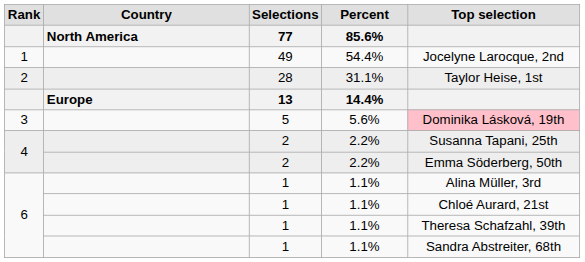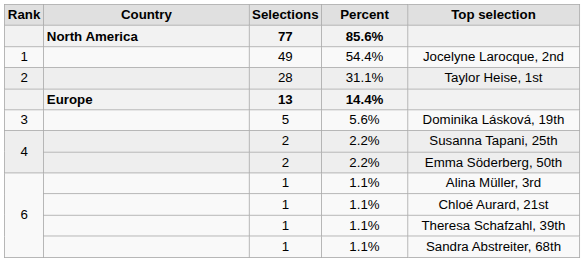(493, 120) pink background -> (493, 120) no background
